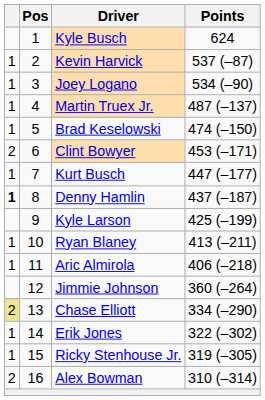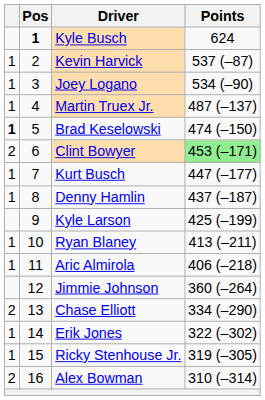(35, 39) normal -> (35, 39) bold
(12, 129) normal -> (12, 129) bold
(223, 152) no background -> (223, 152) lightgreen background
(12, 197) bold -> (12, 197) normal
(12, 310) khaki background -> (12, 310) no background
